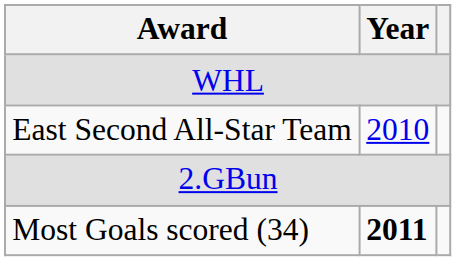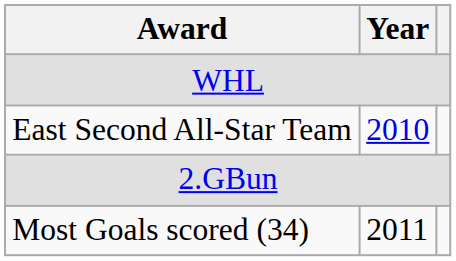(397, 229) bold -> (397, 229) normal
